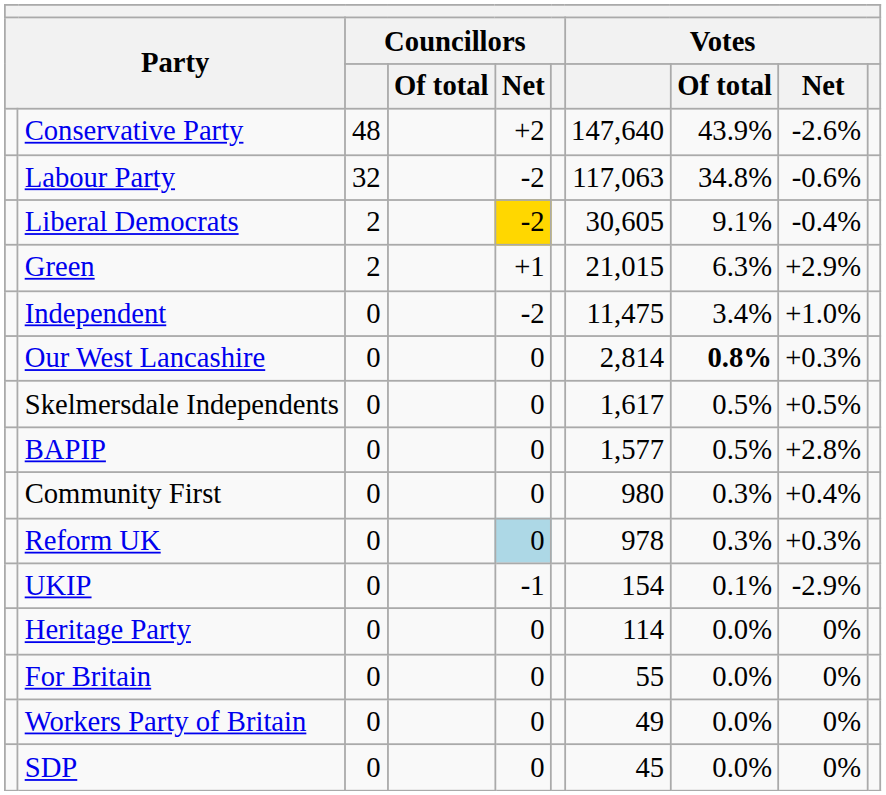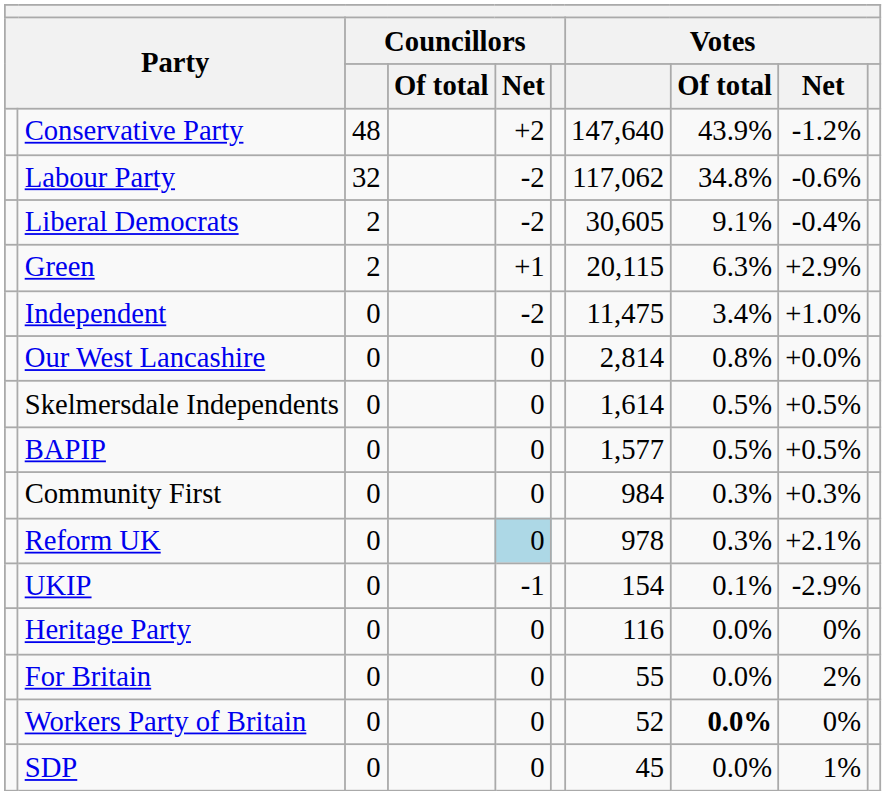(826, 131) -2.6% -> (826, 131) -1.2%
(618, 176) 117,063 -> (618, 176) 117,062
(533, 222) gold background -> (533, 222) no background
(625, 267) 21,015 -> (625, 267) 20,115
(740, 358) bold -> (742, 358) normal
(823, 358) +0.3% -> (823, 358) +0.0%
(632, 403) 1,617 -> (632, 403) 1,614
(823, 449) +2.8% -> (823, 449) +0.5%
(643, 494) 980 -> (643, 494) 984
(823, 494) +0.4% -> (823, 494) +0.3%
(823, 540) +0.3% -> (823, 540) +2.1%
(643, 630) 114 -> (643, 630) 116
(842, 676) 0% -> (842, 676) 2%
(650, 721) 49 -> (650, 721) 52
(742, 721) normal -> (740, 721) bold
(842, 767) 0% -> (842, 767) 1%
